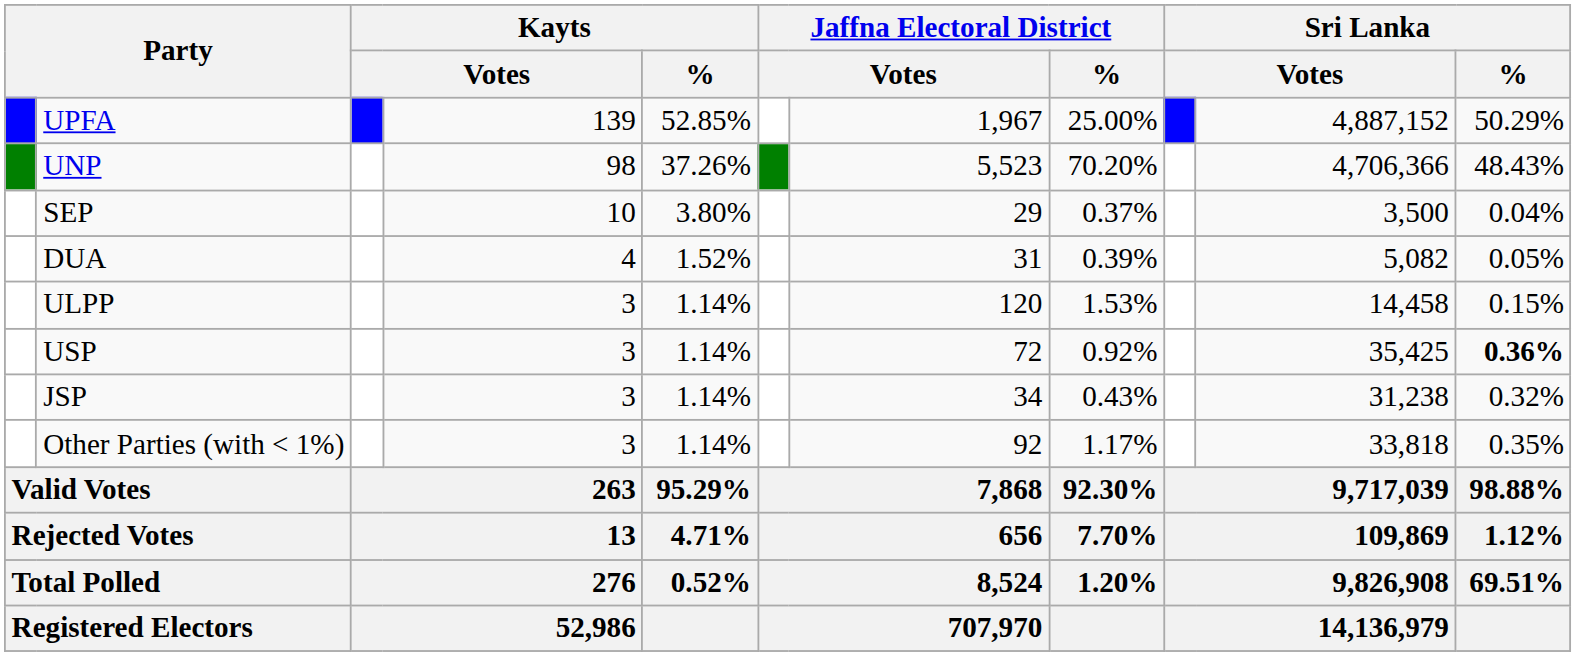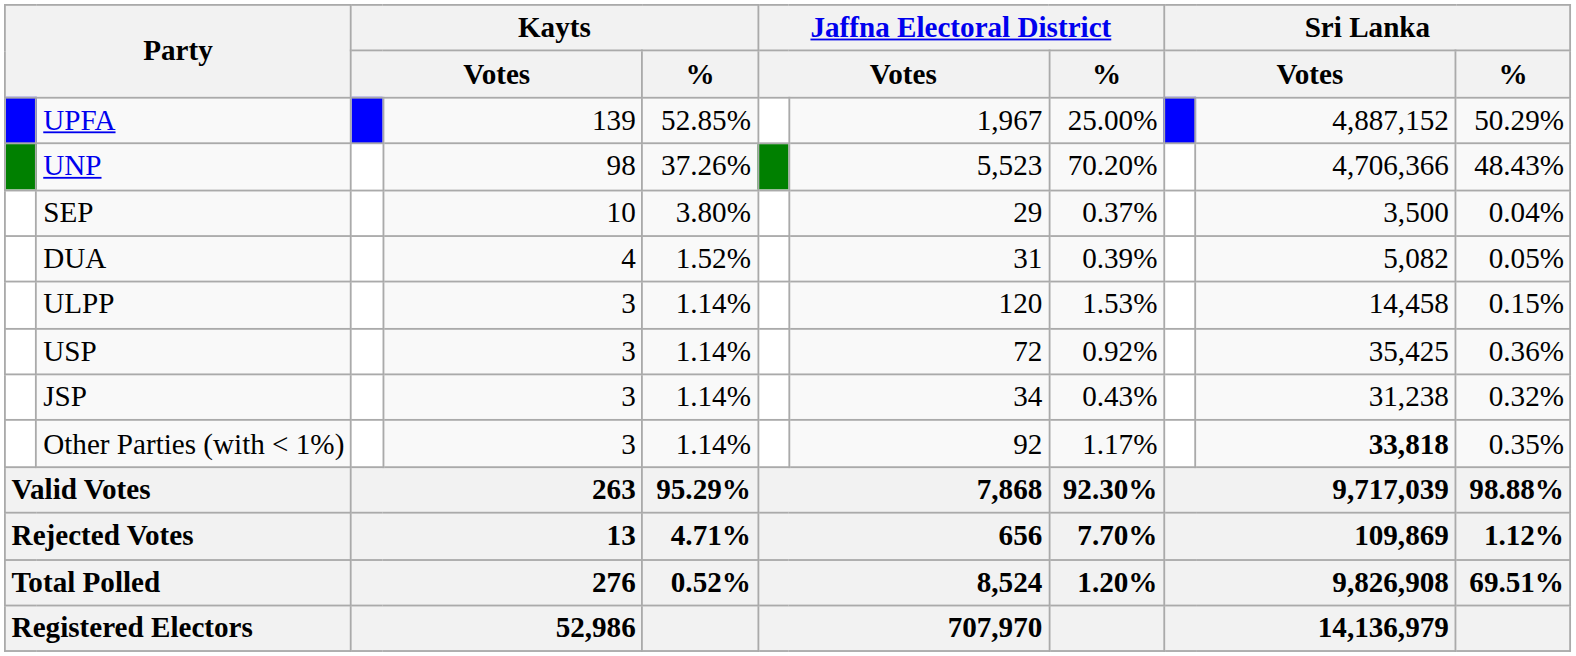(1524, 350) bold -> (1526, 350) normal
(1409, 443) normal -> (1409, 443) bold
